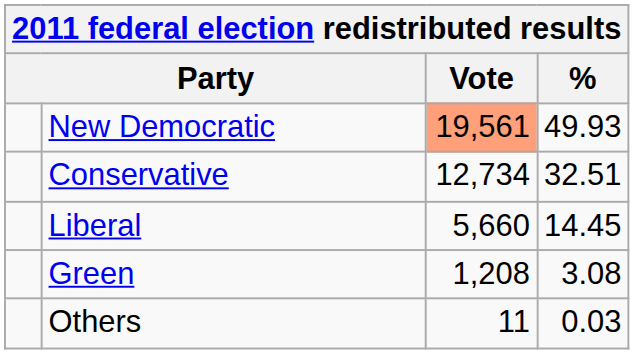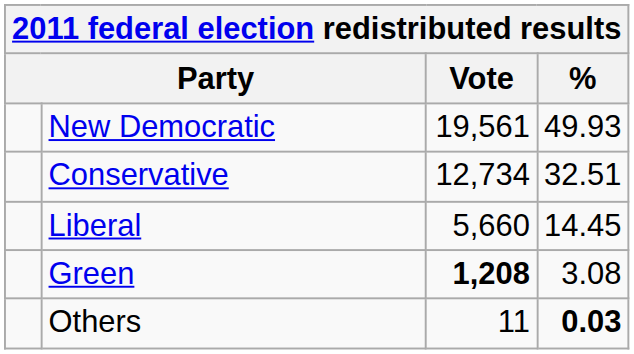(483, 126) lightsalmon background -> (483, 126) no background
(491, 273) normal -> (491, 273) bold
(591, 322) normal -> (591, 322) bold
